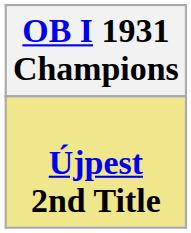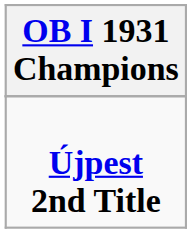(96, 180) khaki background -> (96, 180) no background
